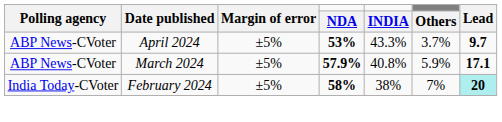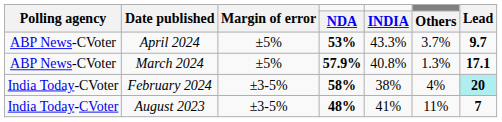(436, 64) 5.9% -> (436, 64) 1.3%
(269, 85) ±5% -> (269, 85) ±3-5%
(436, 85) 7% -> (436, 85) 4%
+ row: (170, 106)
